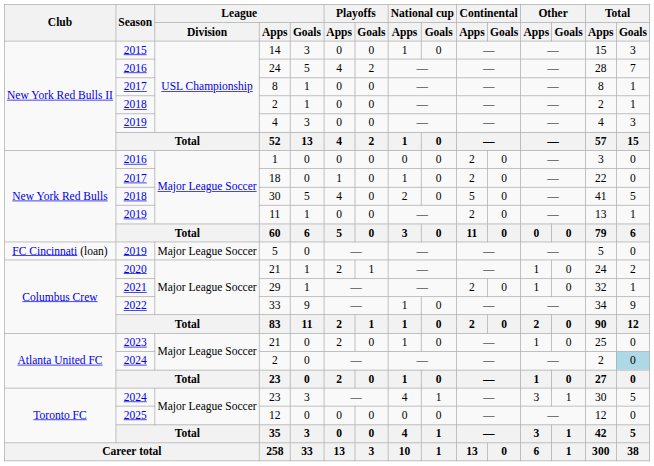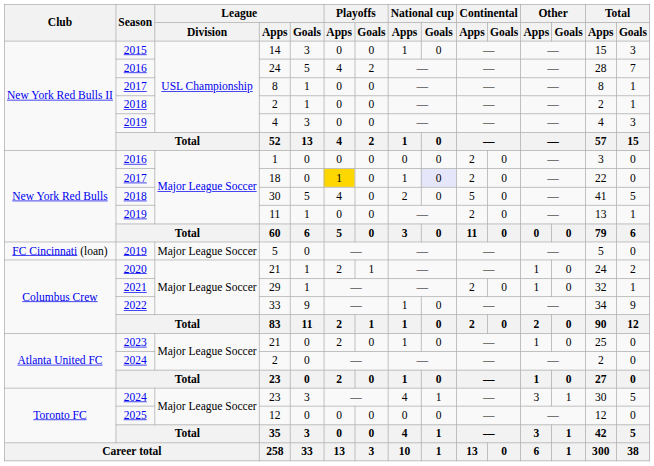(339, 178) no background -> (339, 178) gold background
(439, 178) no background -> (439, 178) lavender background
(633, 360) lightblue background -> (633, 360) no background
